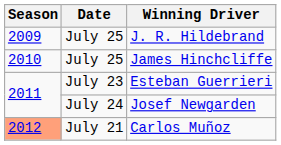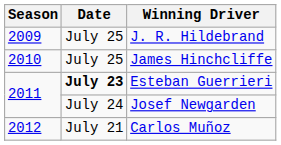(94, 84) normal -> (94, 84) bold
(25, 129) lightsalmon background -> (25, 129) no background
